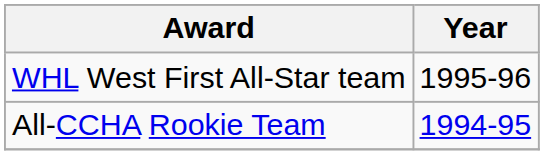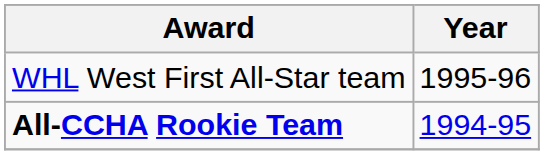(169, 125) normal -> (178, 125) bold
